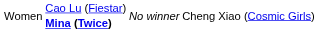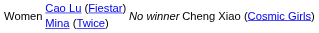(78, 23) bold -> (77, 23) normal
